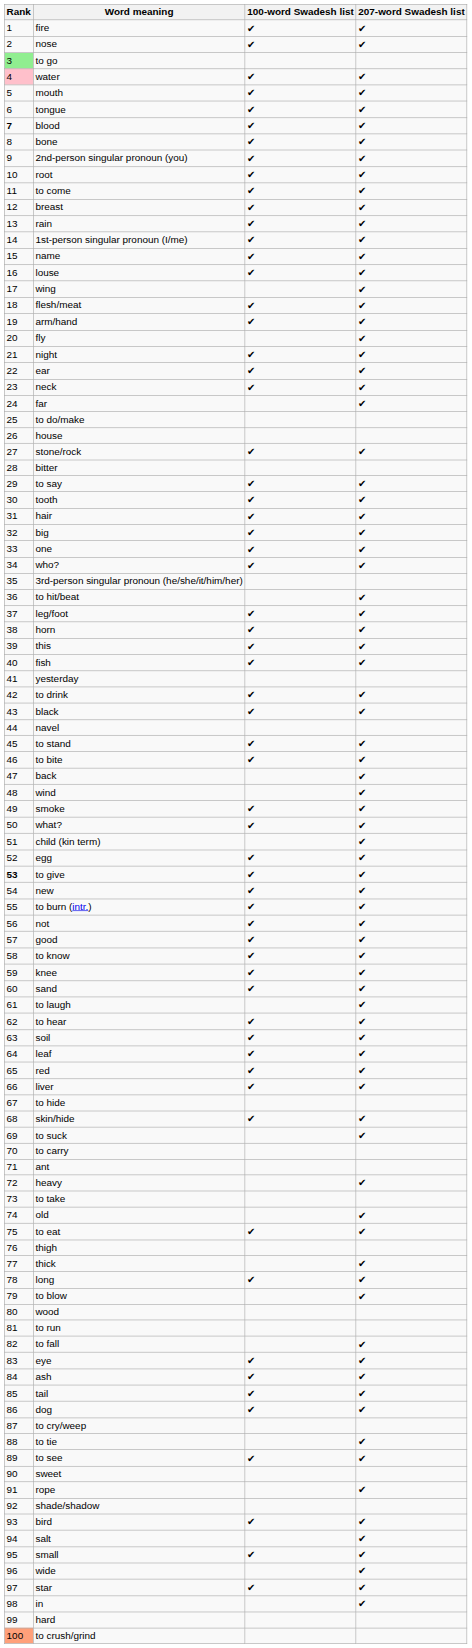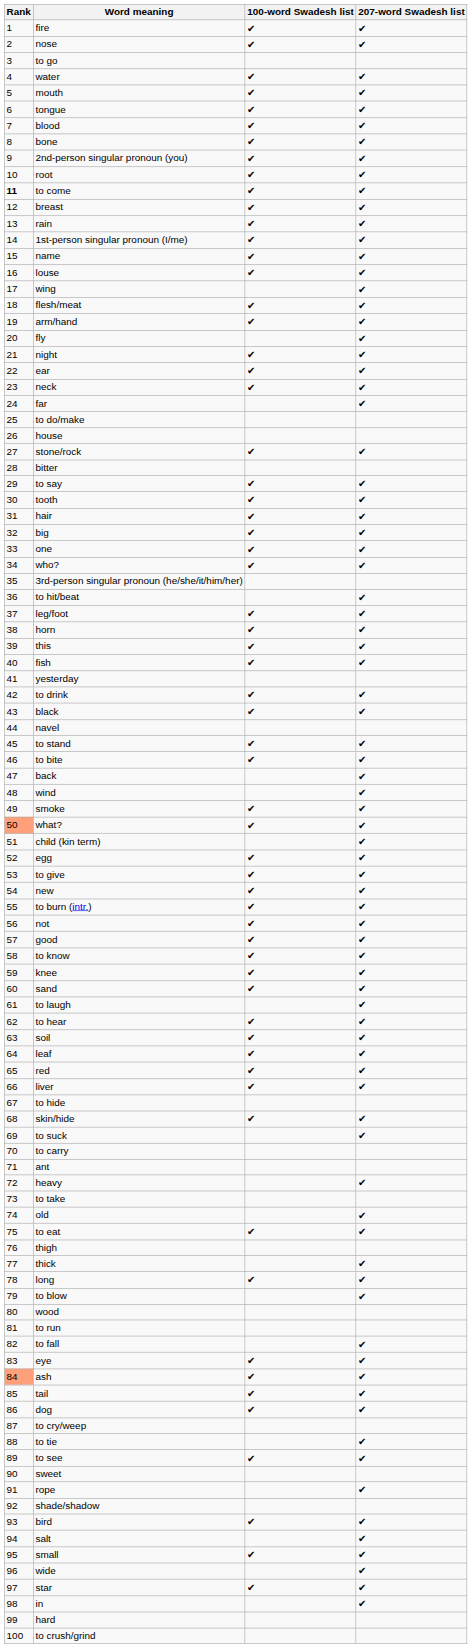(9, 60) lightgreen background -> (9, 60) no background
(9, 76) pink background -> (9, 76) no background
(9, 125) bold -> (9, 125) normal
(12, 191) normal -> (12, 191) bold
(12, 825) no background -> (12, 825) lightsalmon background
(12, 874) bold -> (12, 874) normal
(12, 1376) no background -> (12, 1376) lightsalmon background
(15, 1635) lightsalmon background -> (15, 1635) no background
